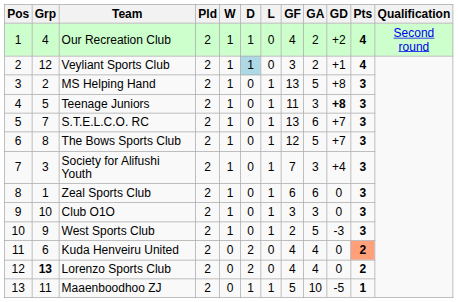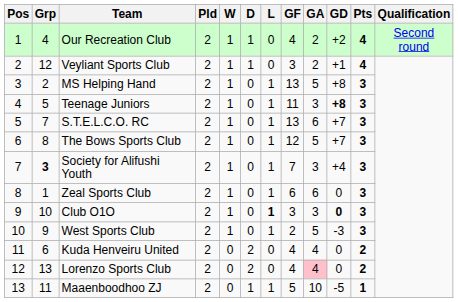(251, 65) lightblue background -> (251, 65) no background
(45, 167) normal -> (45, 167) bold
(271, 212) normal -> (271, 212) bold
(339, 212) normal -> (339, 212) bold
(363, 250) lightsalmon background -> (363, 250) no background
(45, 269) bold -> (45, 269) normal
(315, 269) no background -> (315, 269) pink background
